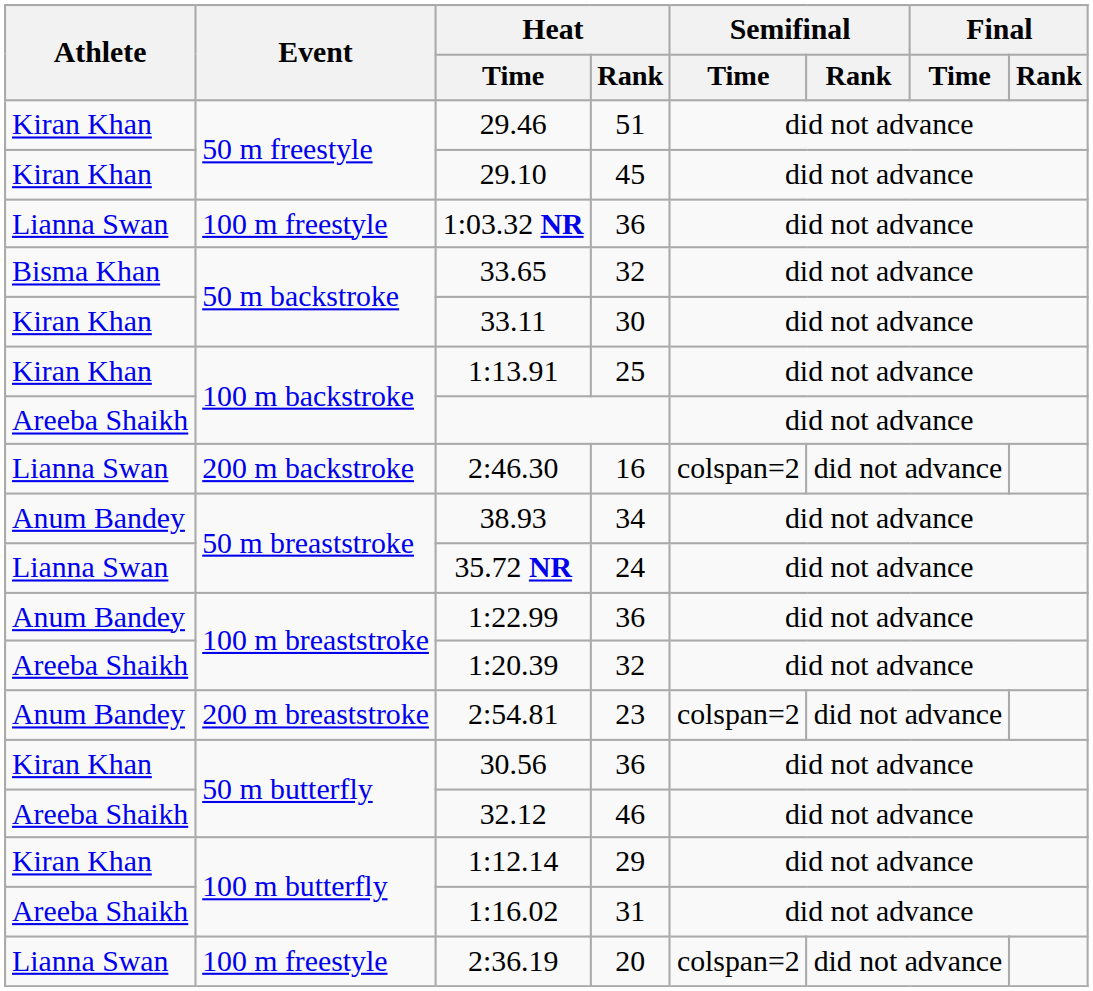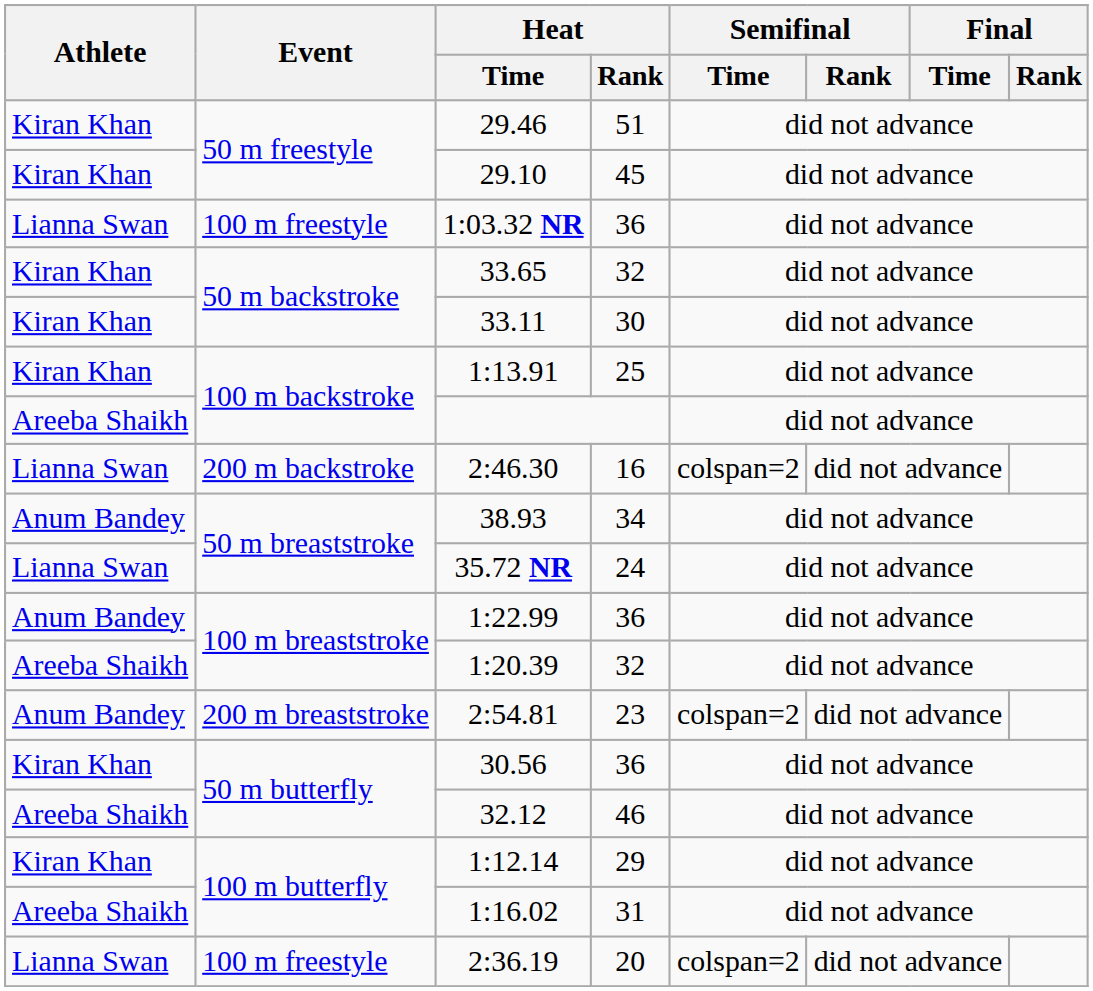(86, 272) Bisma Khan -> (82, 272) Kiran Khan
